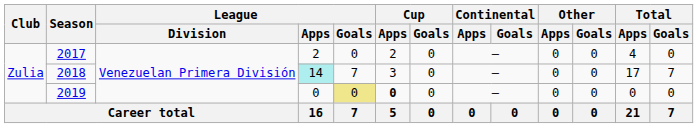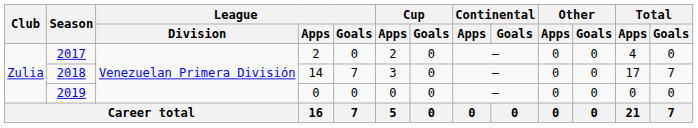(316, 73) paleturquoise background -> (316, 73) no background
(354, 93) khaki background -> (354, 93) no background
(393, 93) bold -> (393, 93) normal
